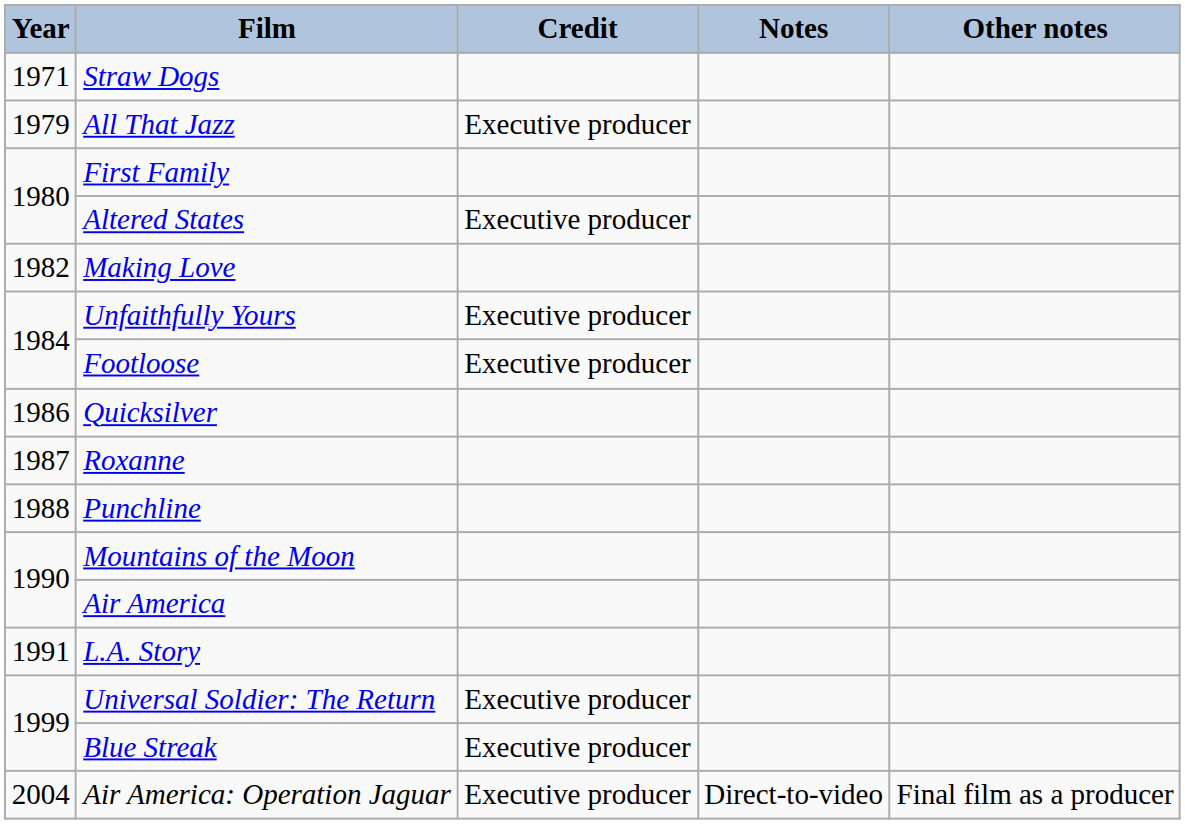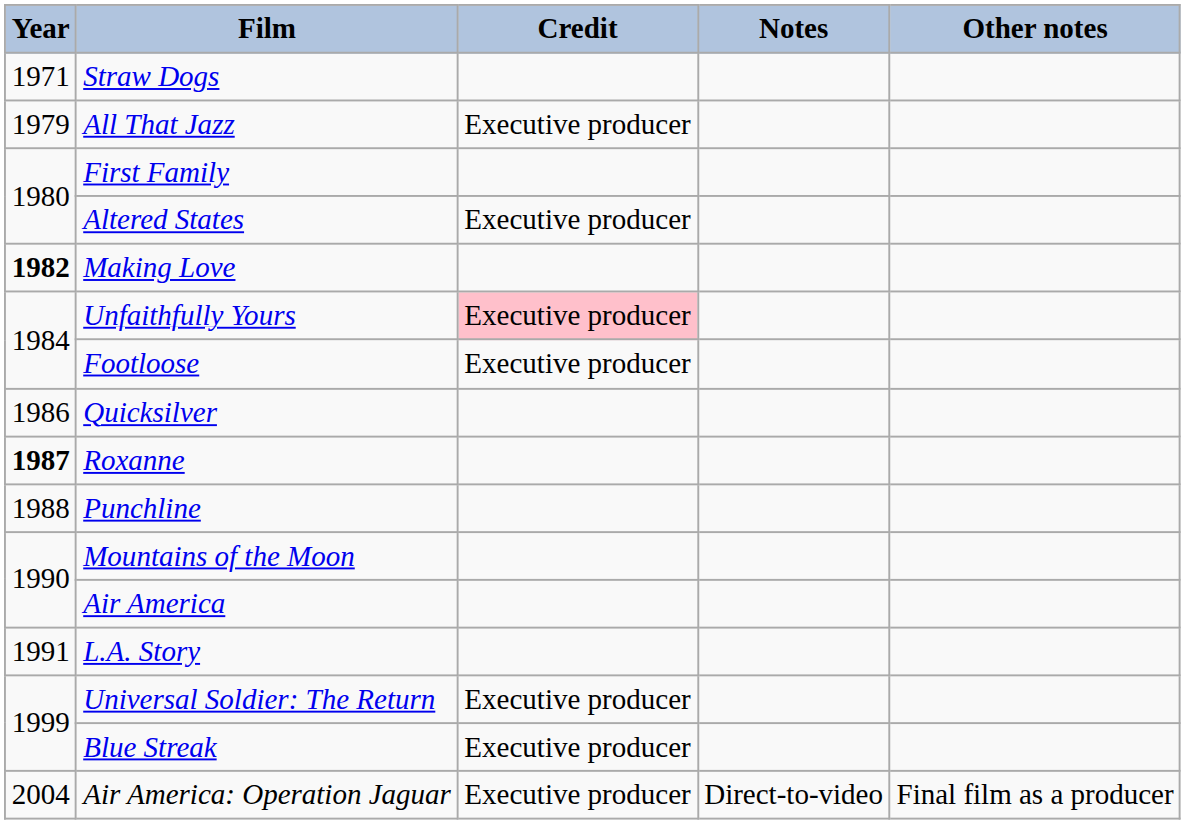(41, 267) normal -> (41, 267) bold
(578, 315) no background -> (578, 315) pink background
(41, 459) normal -> (41, 459) bold
